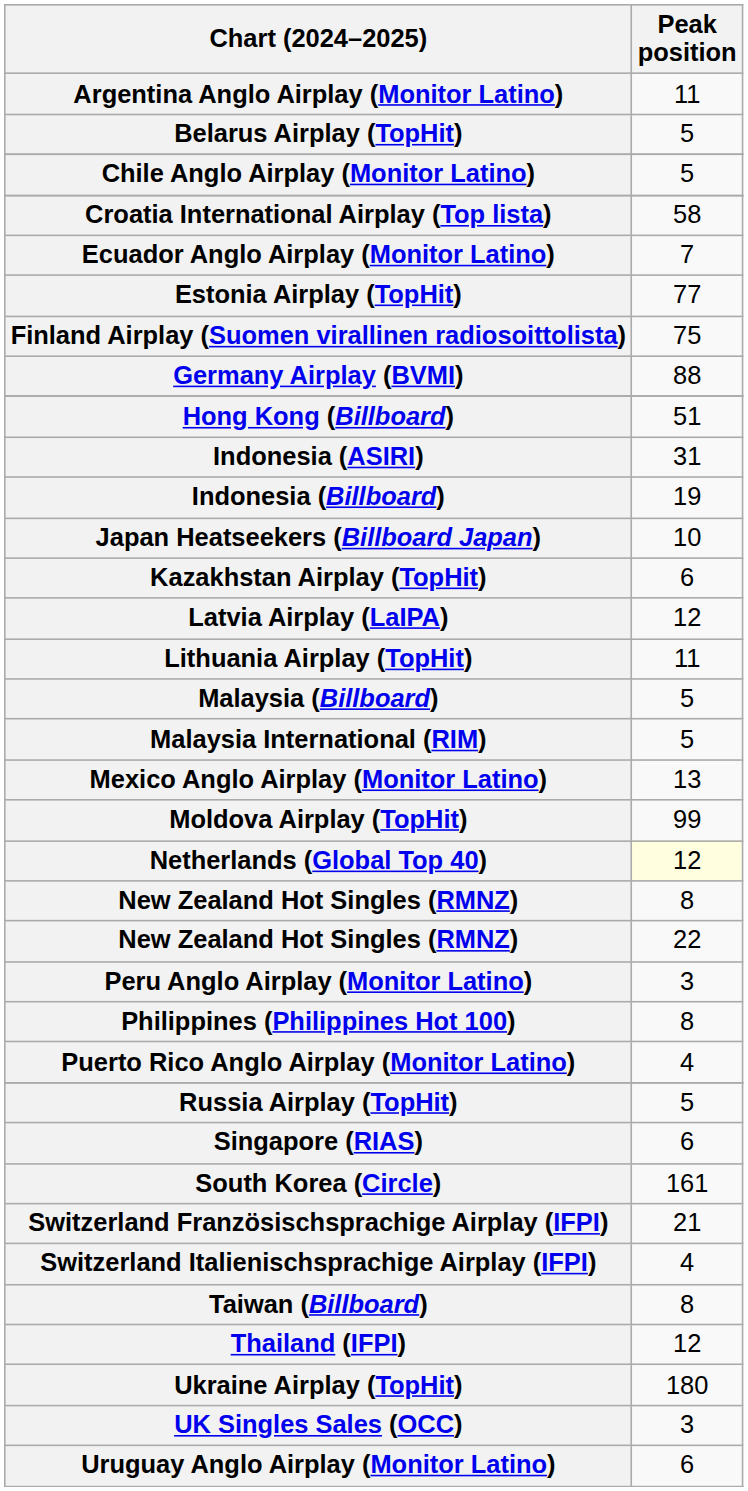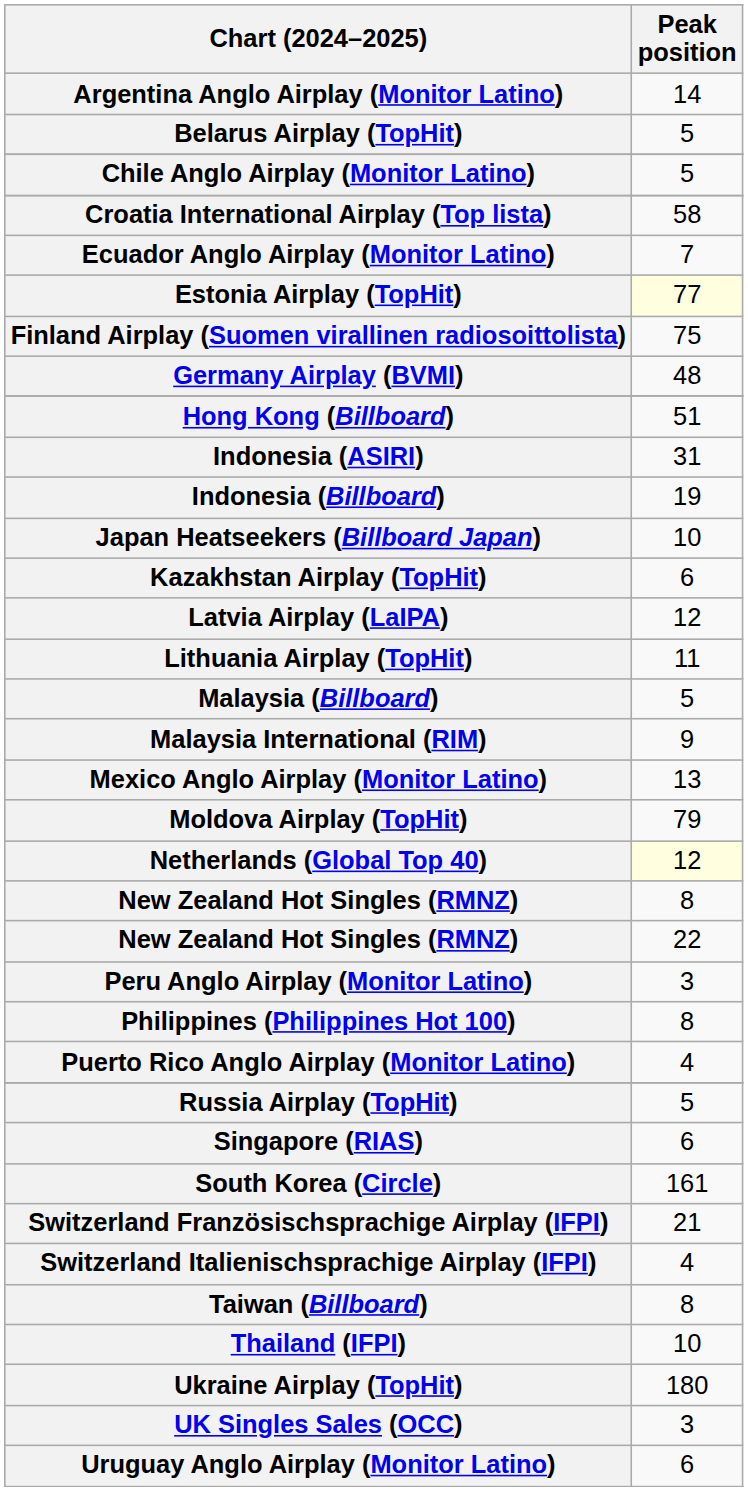(687, 93) 11 -> (687, 93) 14
(687, 295) no background -> (687, 295) lightyellow background
(687, 376) 88 -> (687, 376) 48
(687, 739) 5 -> (687, 739) 9
(687, 819) 99 -> (687, 819) 79
(687, 1344) 12 -> (687, 1344) 10
